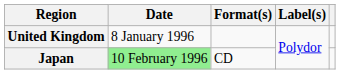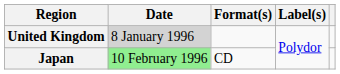(152, 36) no background -> (152, 36) lightgrey background
